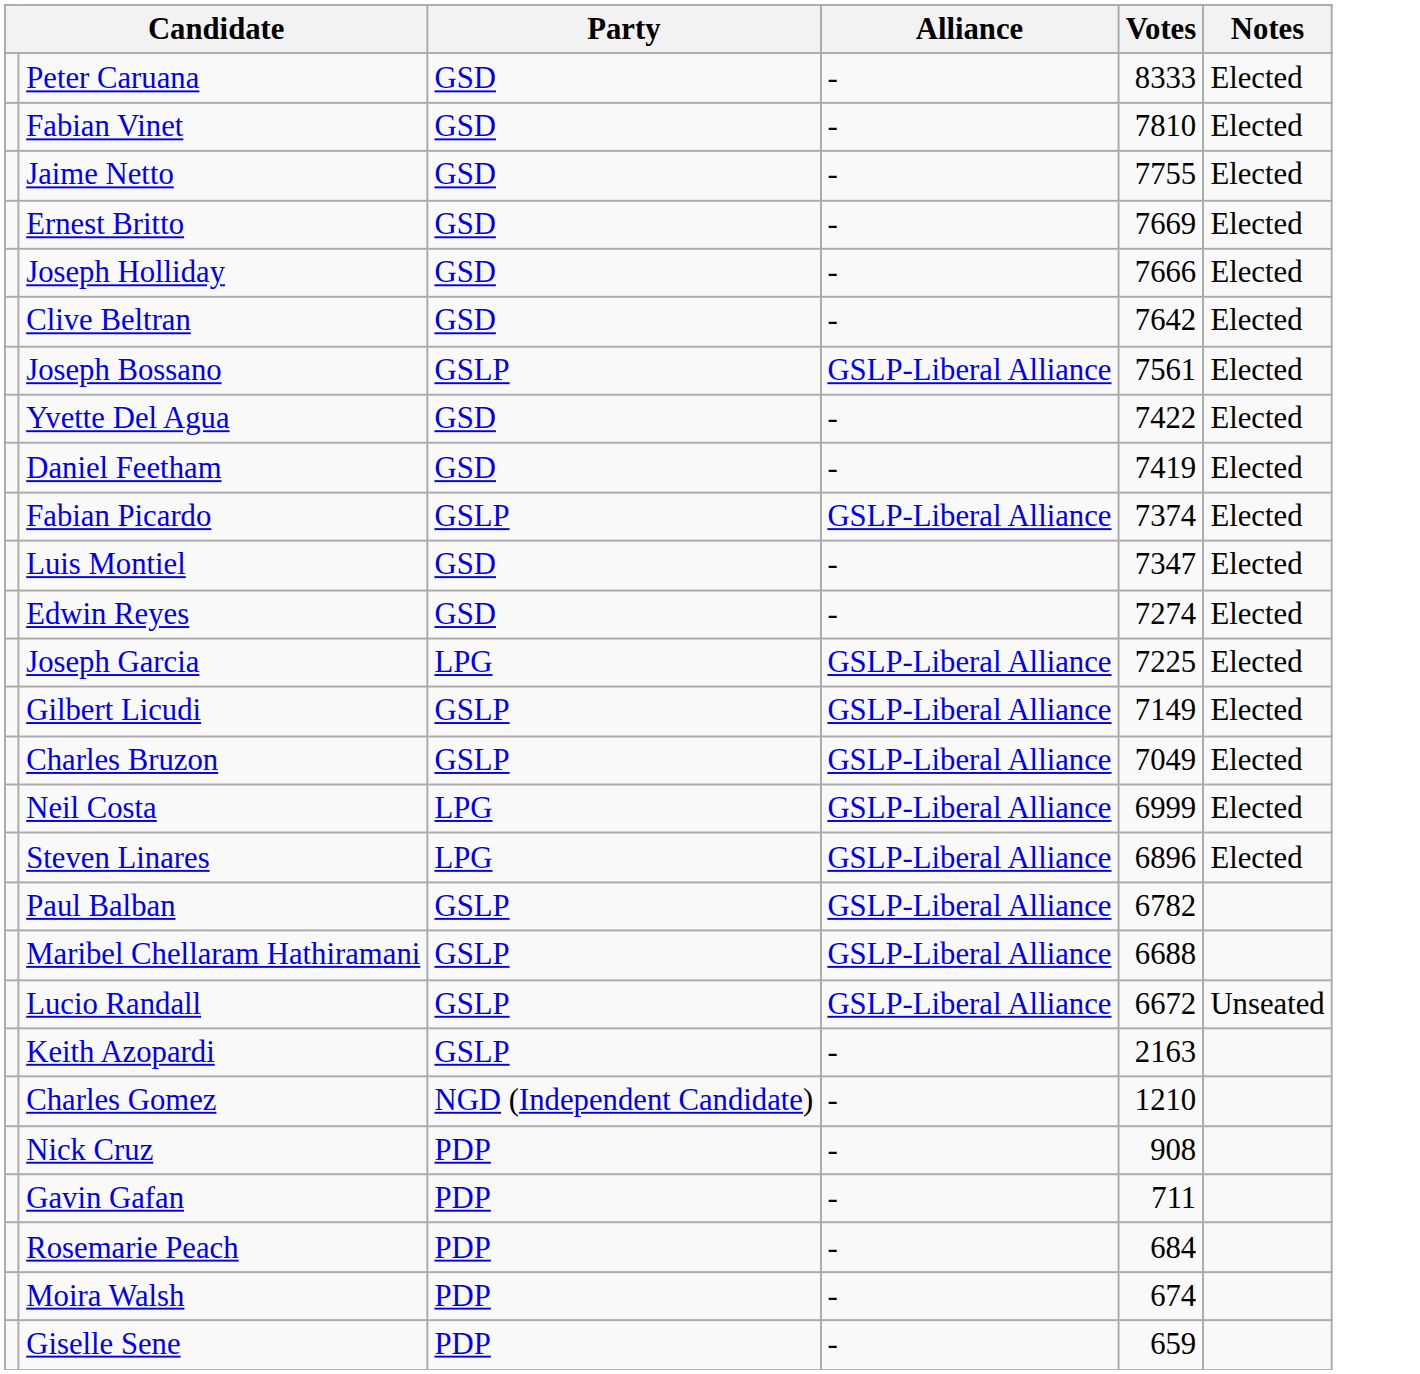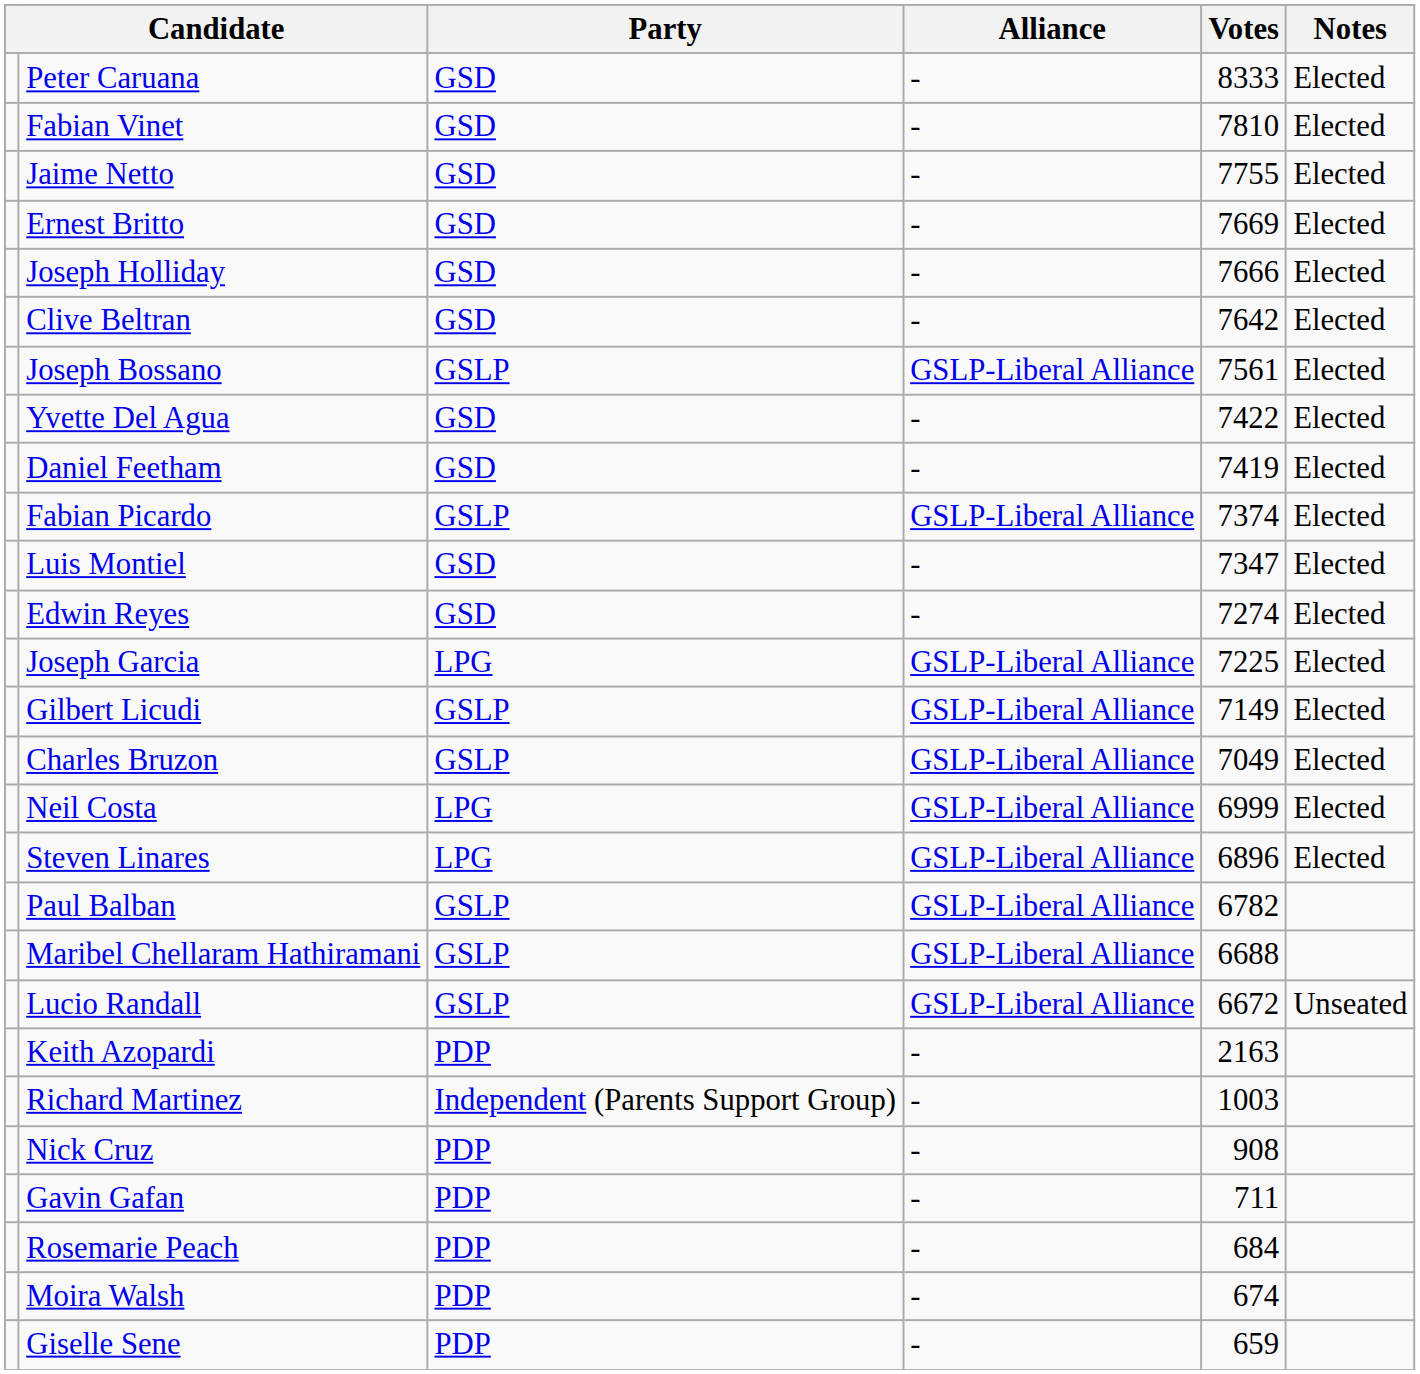(472, 1051) GSLP -> (463, 1051) PDP
- row: (121, 1100)
+ row: (134, 1100)
